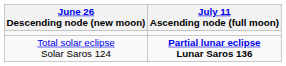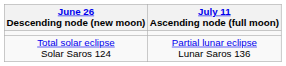(214, 48) bold -> (214, 48) normal
